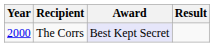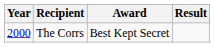(129, 32) lavender background -> (129, 32) no background
